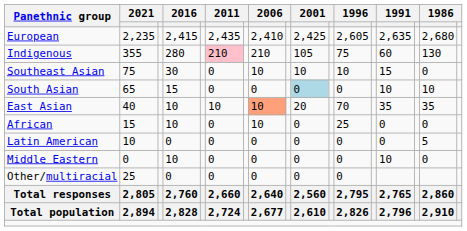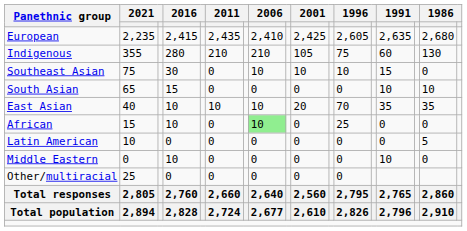(218, 54) pink background -> (218, 54) no background
(297, 89) lightblue background -> (297, 89) no background
(257, 106) lightsalmon background -> (257, 106) no background
(257, 124) no background -> (257, 124) lightgreen background
